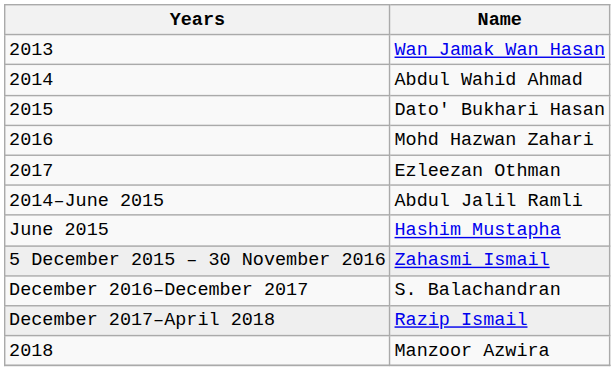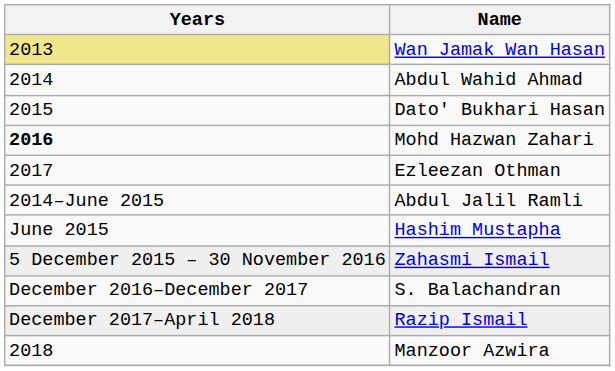(31, 50) no background -> (31, 50) khaki background
(31, 140) normal -> (31, 140) bold
